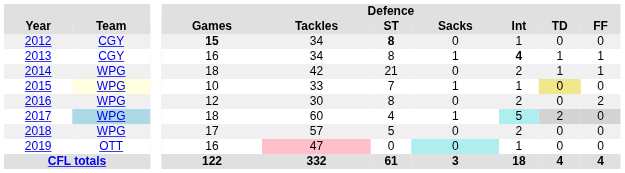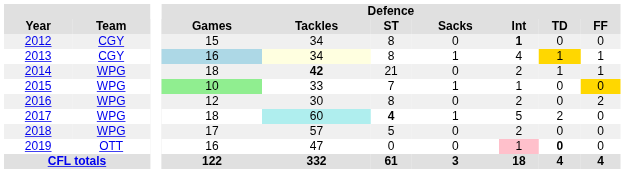(212, 41) bold -> (212, 41) normal
(391, 41) bold -> (391, 41) normal
(519, 41) normal -> (519, 41) bold
(212, 56) no background -> (212, 56) lightblue background
(317, 56) no background -> (317, 56) lightyellow background
(519, 56) bold -> (519, 56) normal
(560, 56) no background -> (560, 56) gold background
(317, 71) normal -> (317, 71) bold
(111, 86) lightyellow background -> (111, 86) no background
(212, 86) no background -> (212, 86) lightgreen background
(560, 86) khaki background -> (560, 86) no background
(601, 86) no background -> (601, 86) gold background
(111, 116) lightblue background -> (111, 116) no background
(317, 116) no background -> (317, 116) paleturquoise background
(391, 116) normal -> (391, 116) bold
(519, 116) paleturquoise background -> (519, 116) no background
(560, 116) lightgrey background -> (560, 116) no background
(601, 116) lightgrey background -> (601, 116) no background
(317, 146) pink background -> (317, 146) no background
(455, 146) paleturquoise background -> (455, 146) no background
(519, 146) no background -> (519, 146) pink background
(560, 146) normal -> (560, 146) bold
